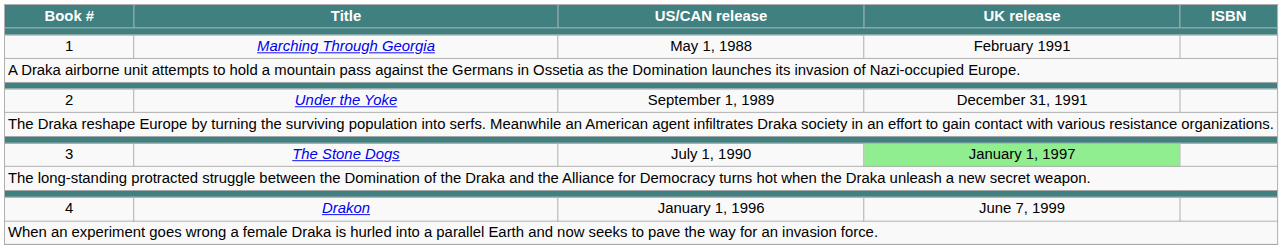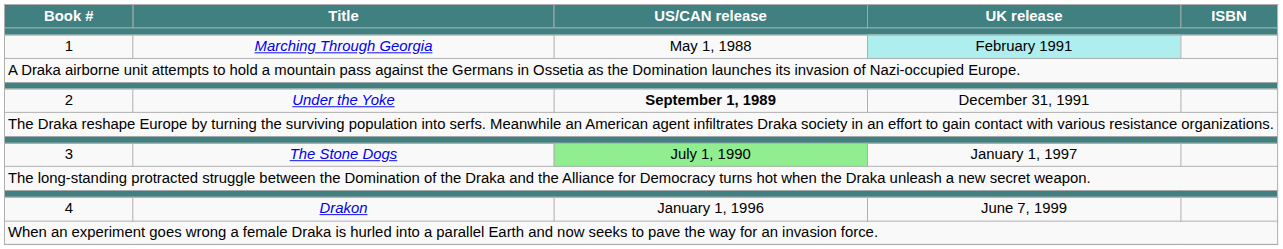(1022, 46) no background -> (1024, 46) paleturquoise background
(711, 100) normal -> (711, 100) bold
(711, 154) no background -> (711, 154) lightgreen background
(1022, 154) lightgreen background -> (1024, 154) no background
